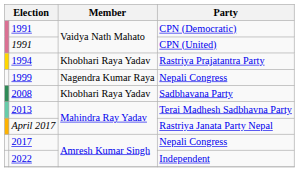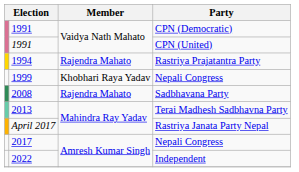(105, 61) Khobhari Raya Yadav -> (96, 61) Rajendra Mahato
(107, 77) Nagendra Kumar Raya -> (105, 77) Khobhari Raya Yadav
(105, 93) Khobhari Raya Yadav -> (96, 93) Rajendra Mahato
